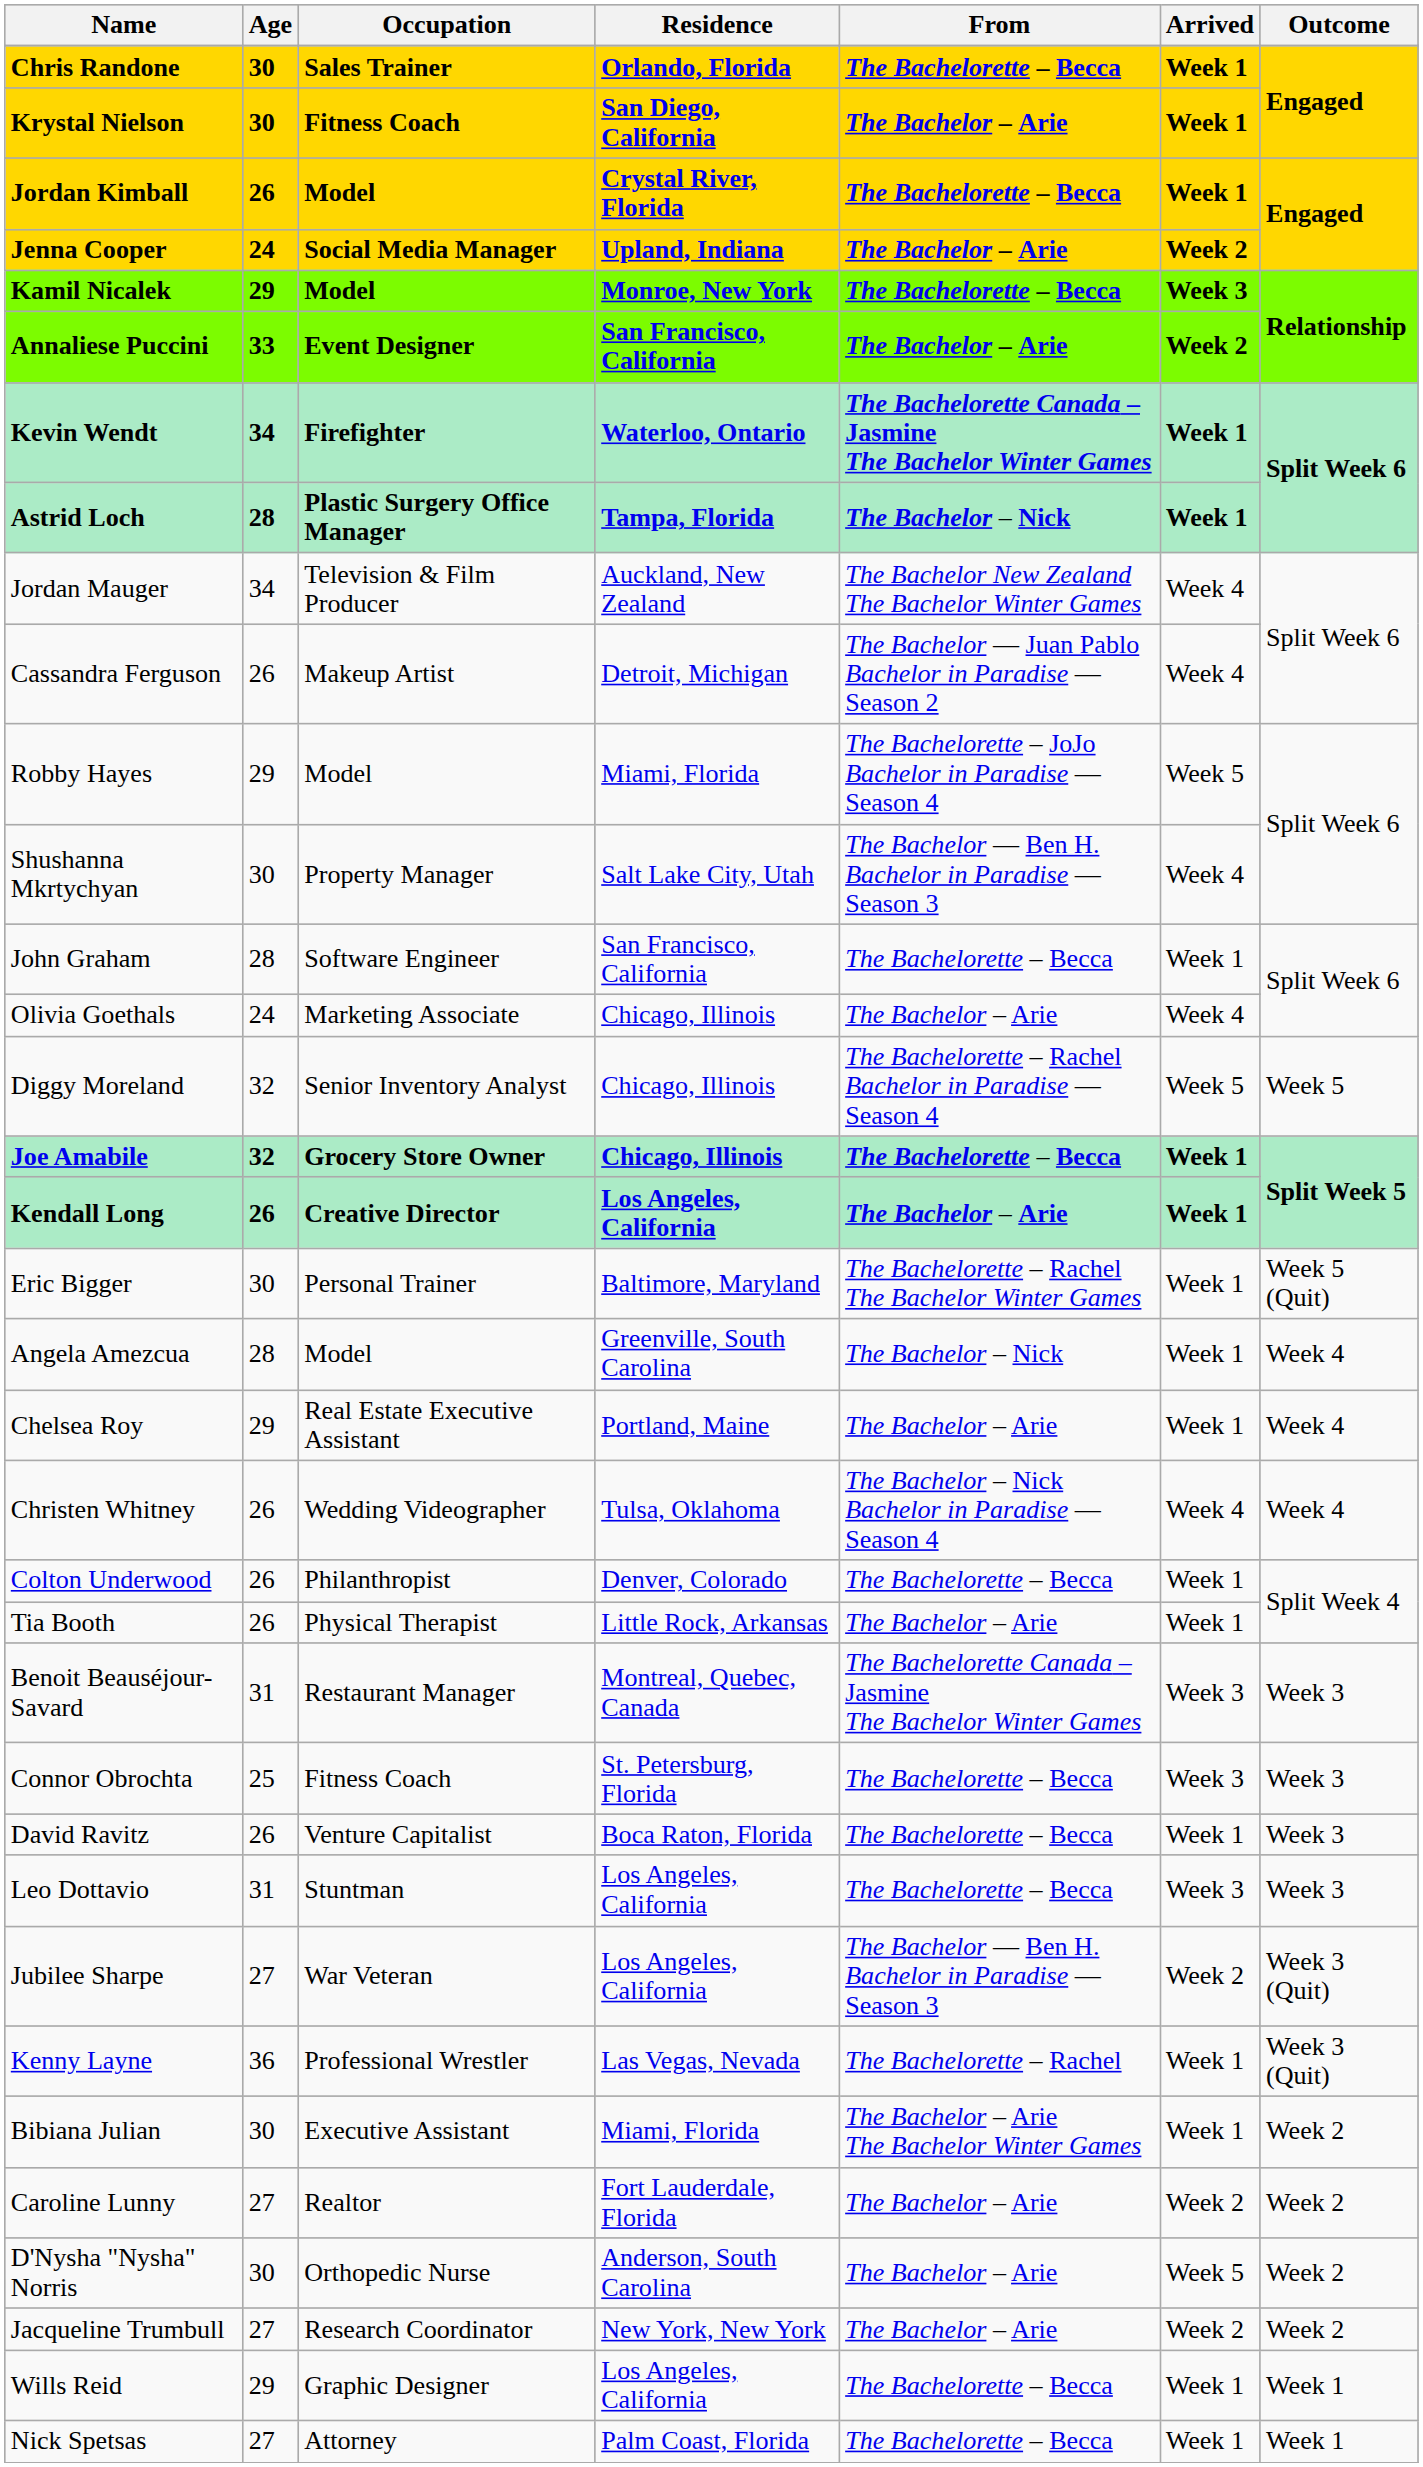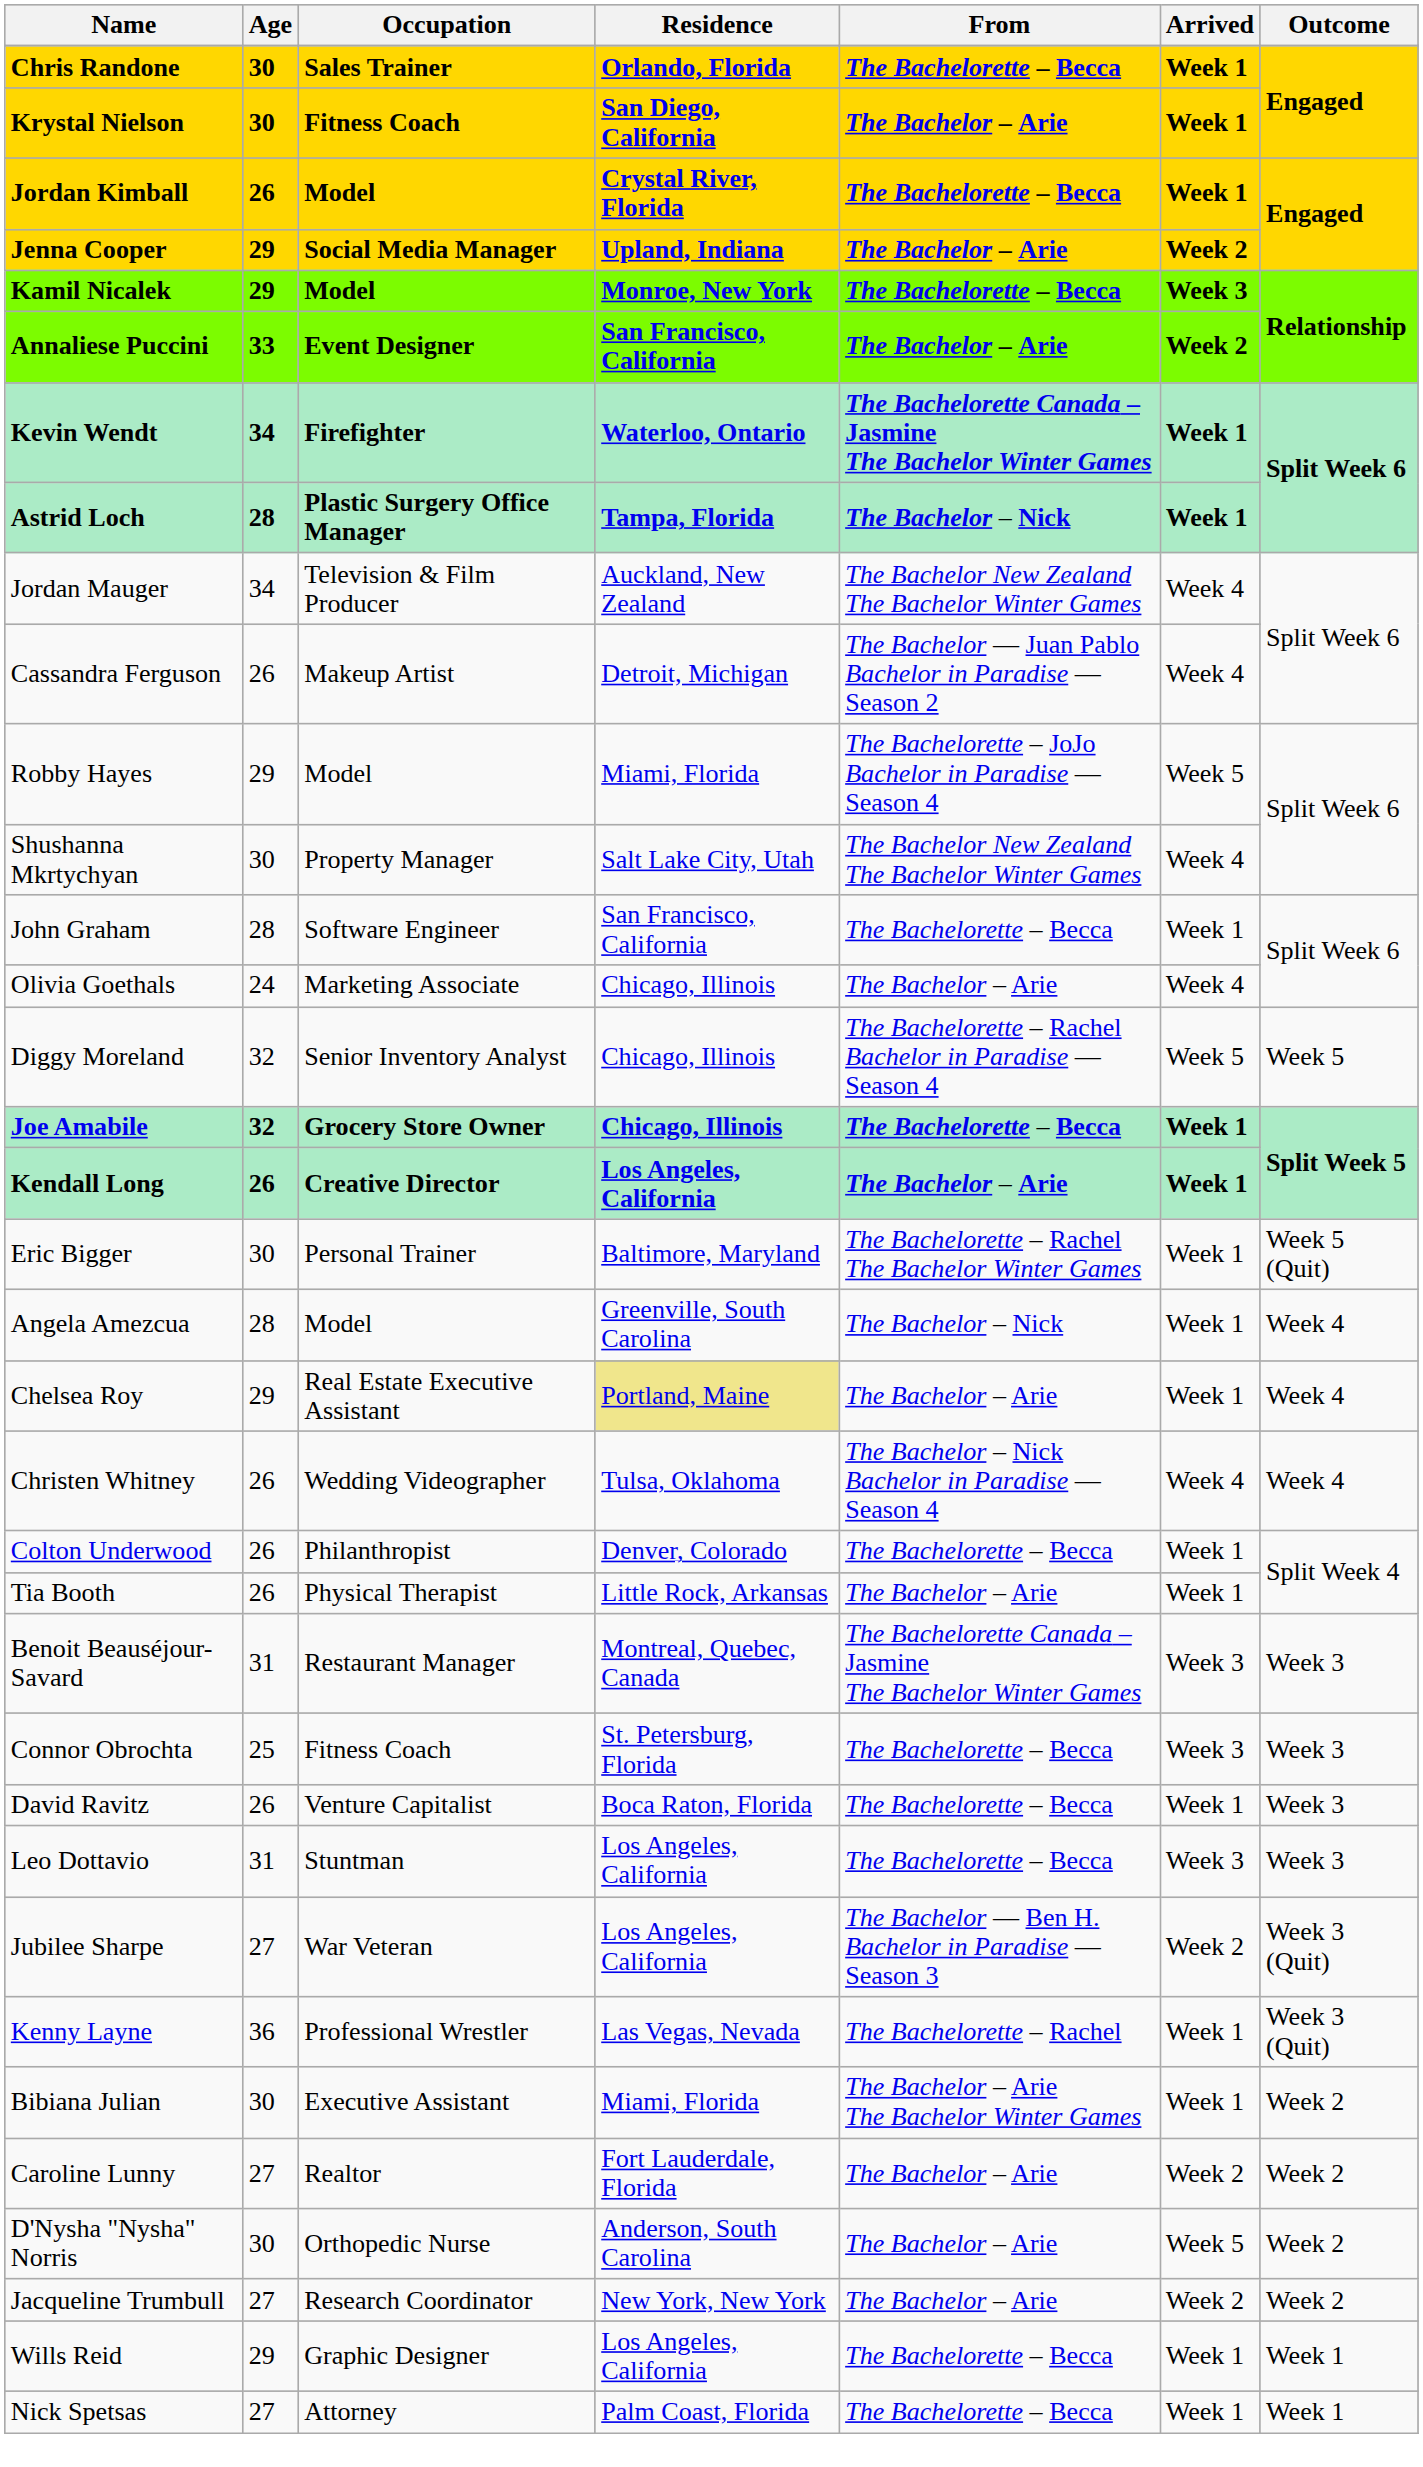(262, 249) 24 -> (262, 249) 29
(973, 873) The Bachelor — Ben H. Bachelor in Paradise — Season 3 -> (993, 858) The Bachelor New Zealand The Bachelor Winter Games
(685, 1424) no background -> (685, 1395) khaki background
